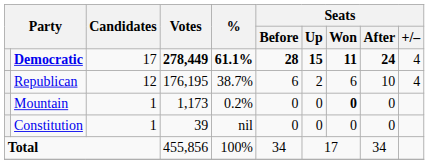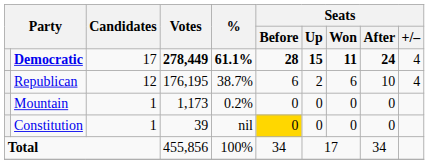(354, 103) bold -> (354, 103) normal
(295, 125) no background -> (295, 125) gold background
